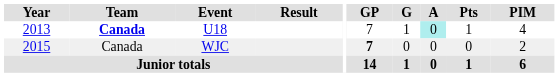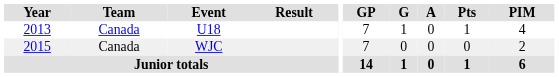(122, 29) bold -> (119, 29) normal
(433, 29) paleturquoise background -> (431, 29) no background
(370, 47) bold -> (366, 47) normal
